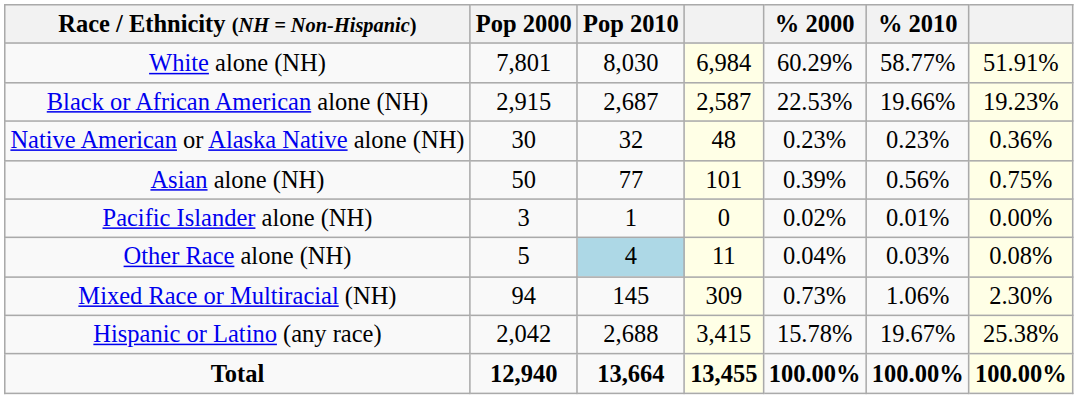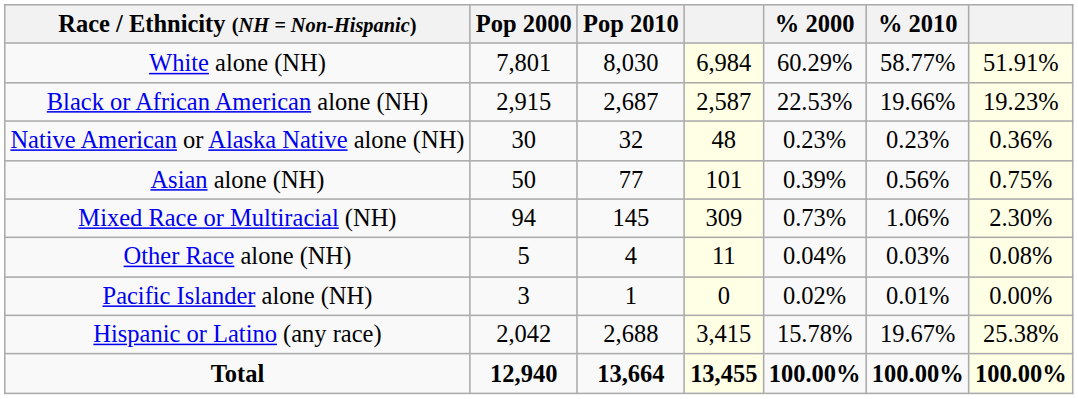rows swapped: (237, 218) <-> (237, 295)
(631, 256) lightblue background -> (631, 256) no background
